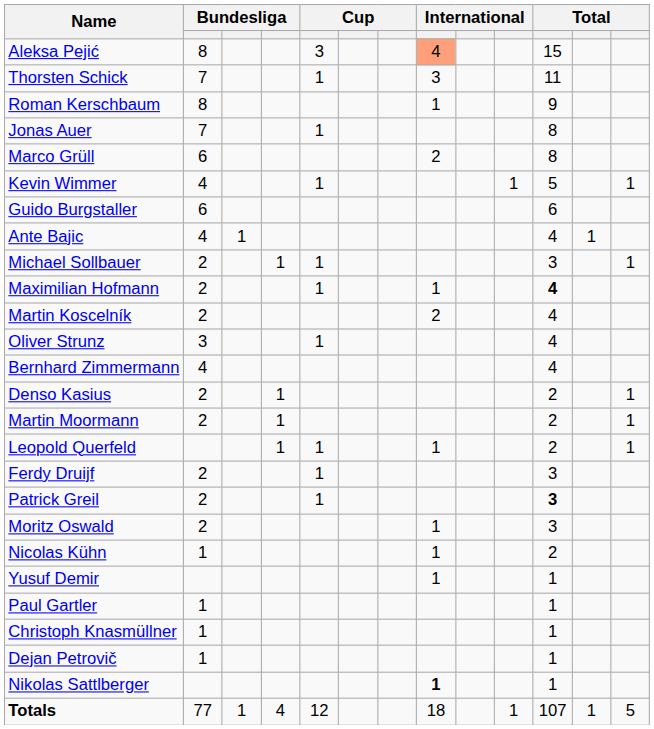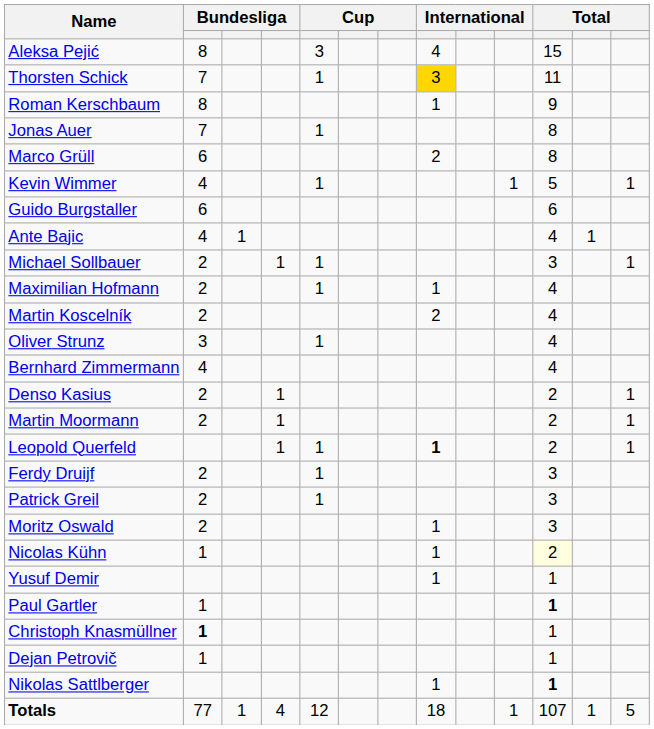(436, 51) lightsalmon background -> (436, 51) no background
(436, 78) no background -> (436, 78) gold background
(553, 289) bold -> (553, 289) normal
(436, 447) normal -> (436, 447) bold
(553, 500) bold -> (553, 500) normal
(553, 553) no background -> (553, 553) lightyellow background
(553, 605) normal -> (553, 605) bold
(203, 632) normal -> (203, 632) bold
(436, 685) bold -> (436, 685) normal
(553, 685) normal -> (553, 685) bold
